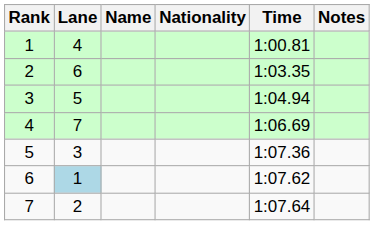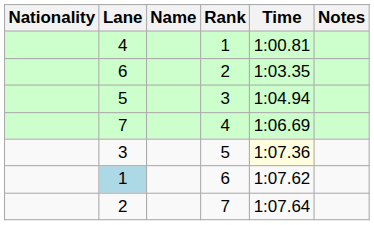columns swapped: (29, 17) <-> (202, 17)
(282, 152) no background -> (282, 152) lightyellow background
